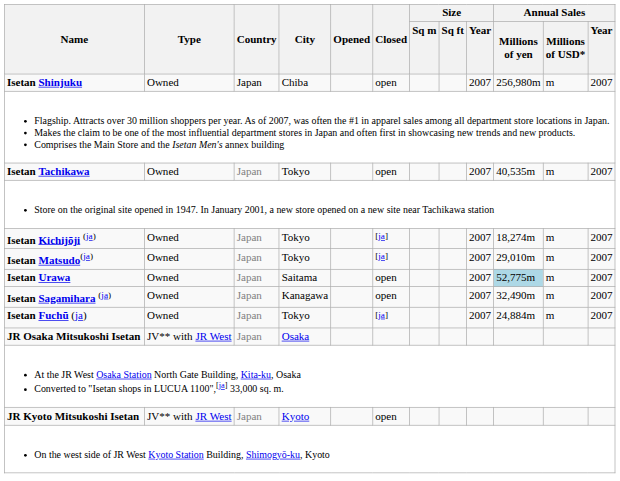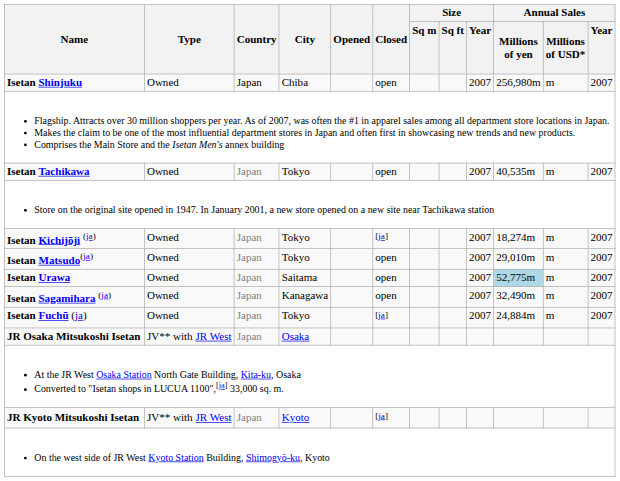(382, 257) [ja] -> (386, 257) open
(386, 416) open -> (382, 415) [ja]
